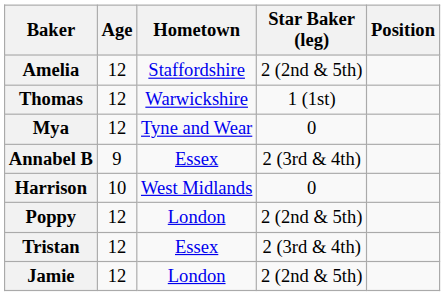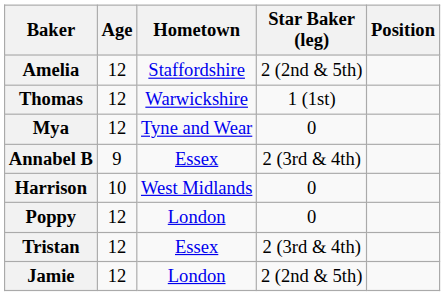(312, 217) 2 (2nd & 5th) -> (312, 217) 0
